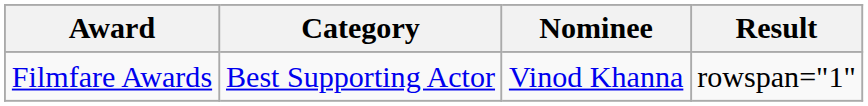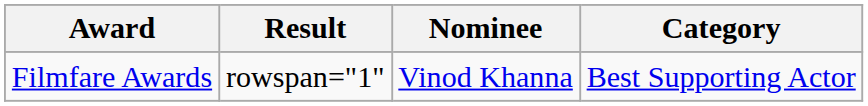columns swapped: (360, 28) <-> (776, 28)
